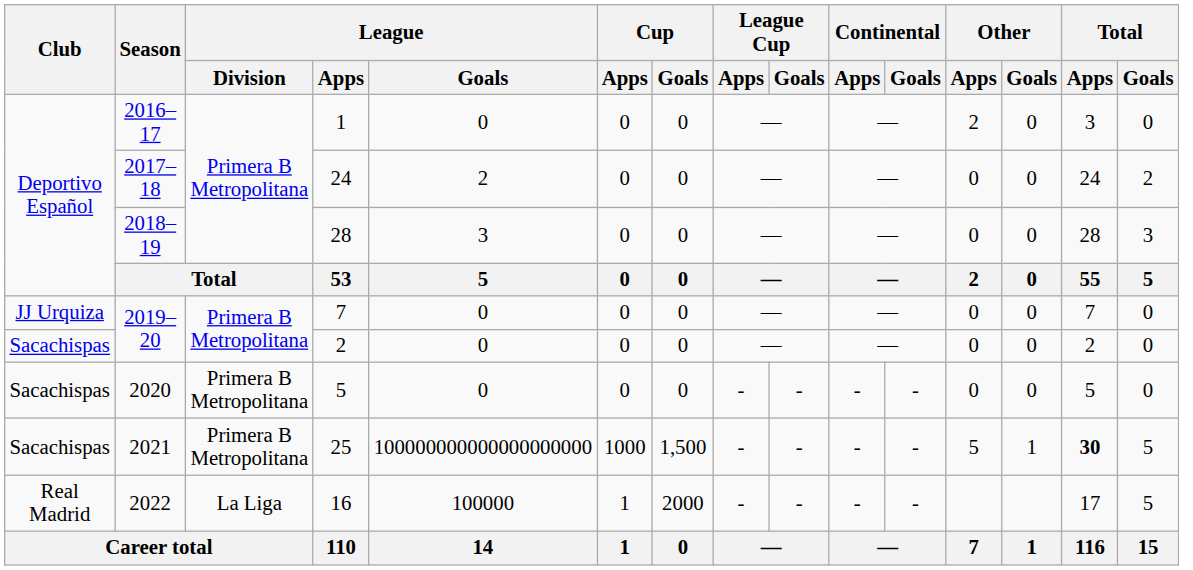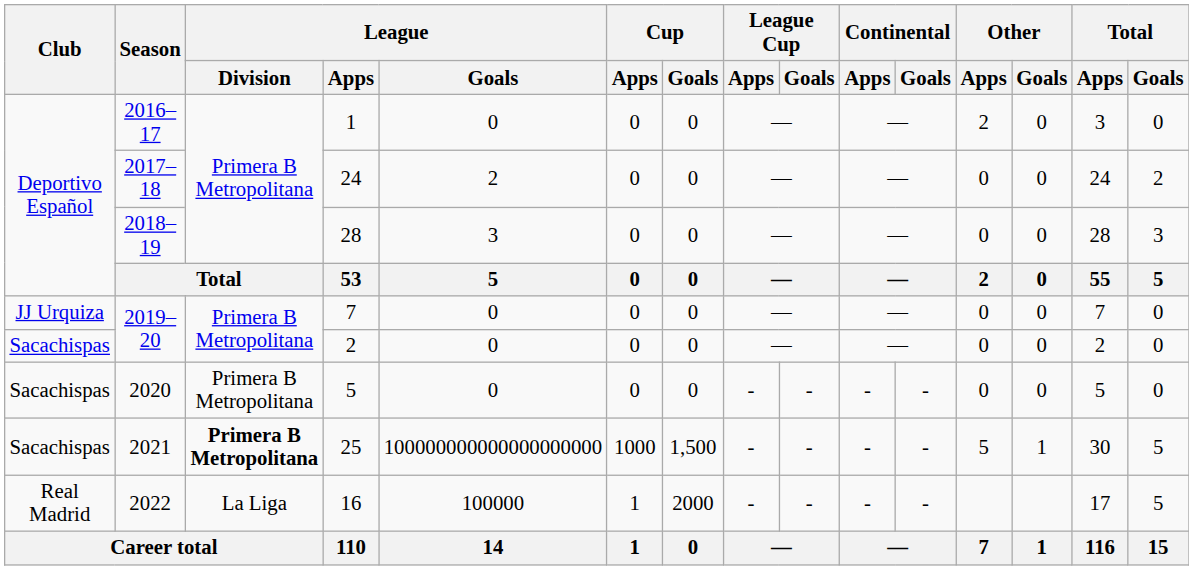(249, 446) normal -> (254, 446) bold
(1090, 446) bold -> (1100, 446) normal
